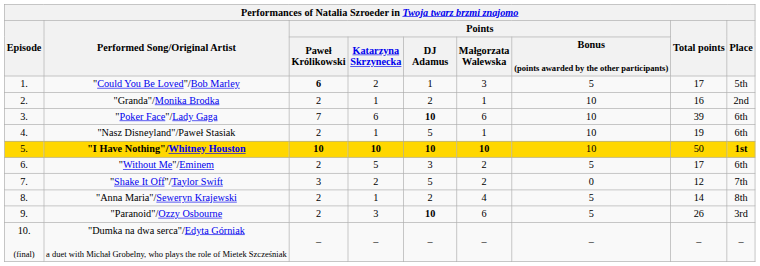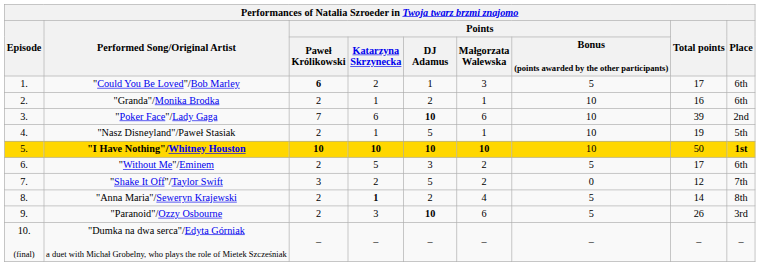(741, 84) 5th -> (741, 84) 6th
(741, 100) 2nd -> (741, 100) 6th
(741, 116) 6th -> (741, 116) 2nd
(741, 133) 6th -> (741, 133) 5th
(376, 198) normal -> (376, 198) bold
